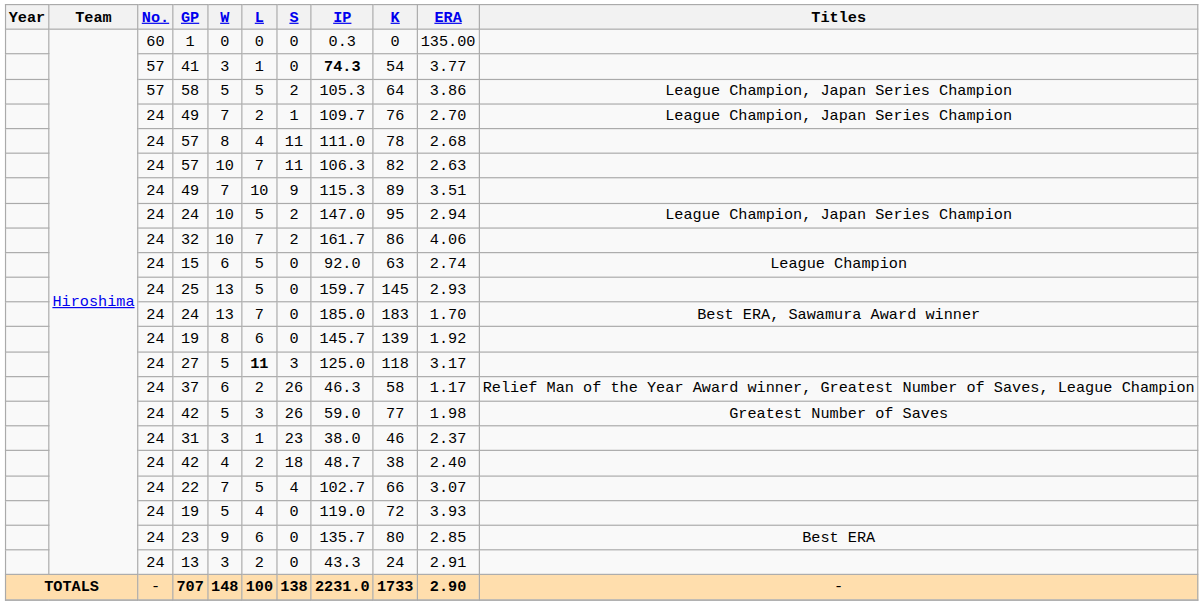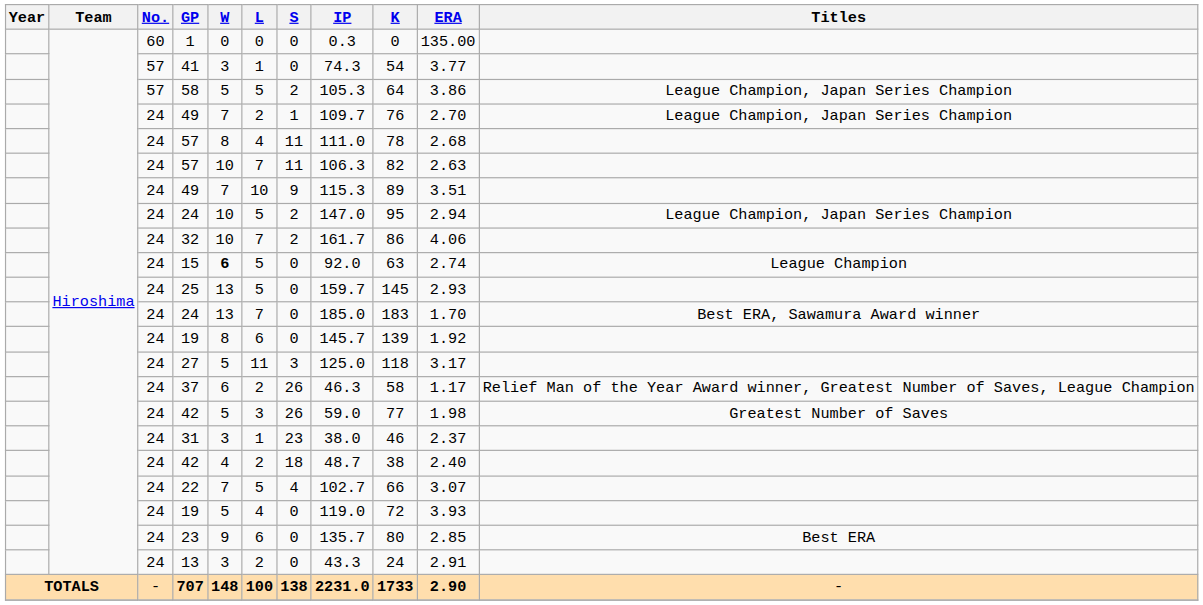(342, 67) bold -> (342, 67) normal
(225, 265) normal -> (225, 265) bold
(259, 364) bold -> (259, 364) normal
